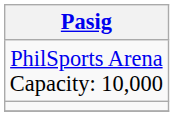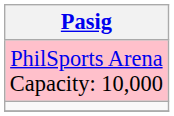(86, 70) no background -> (86, 70) pink background
